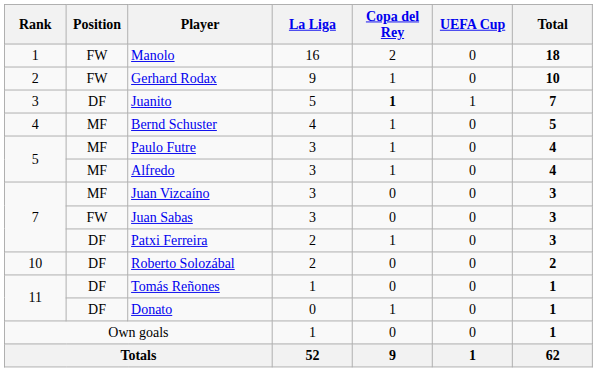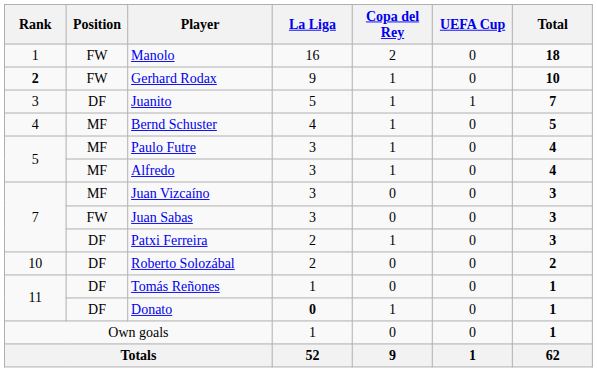(35, 78) normal -> (35, 78) bold
(392, 101) bold -> (392, 101) normal
(312, 309) normal -> (312, 309) bold
